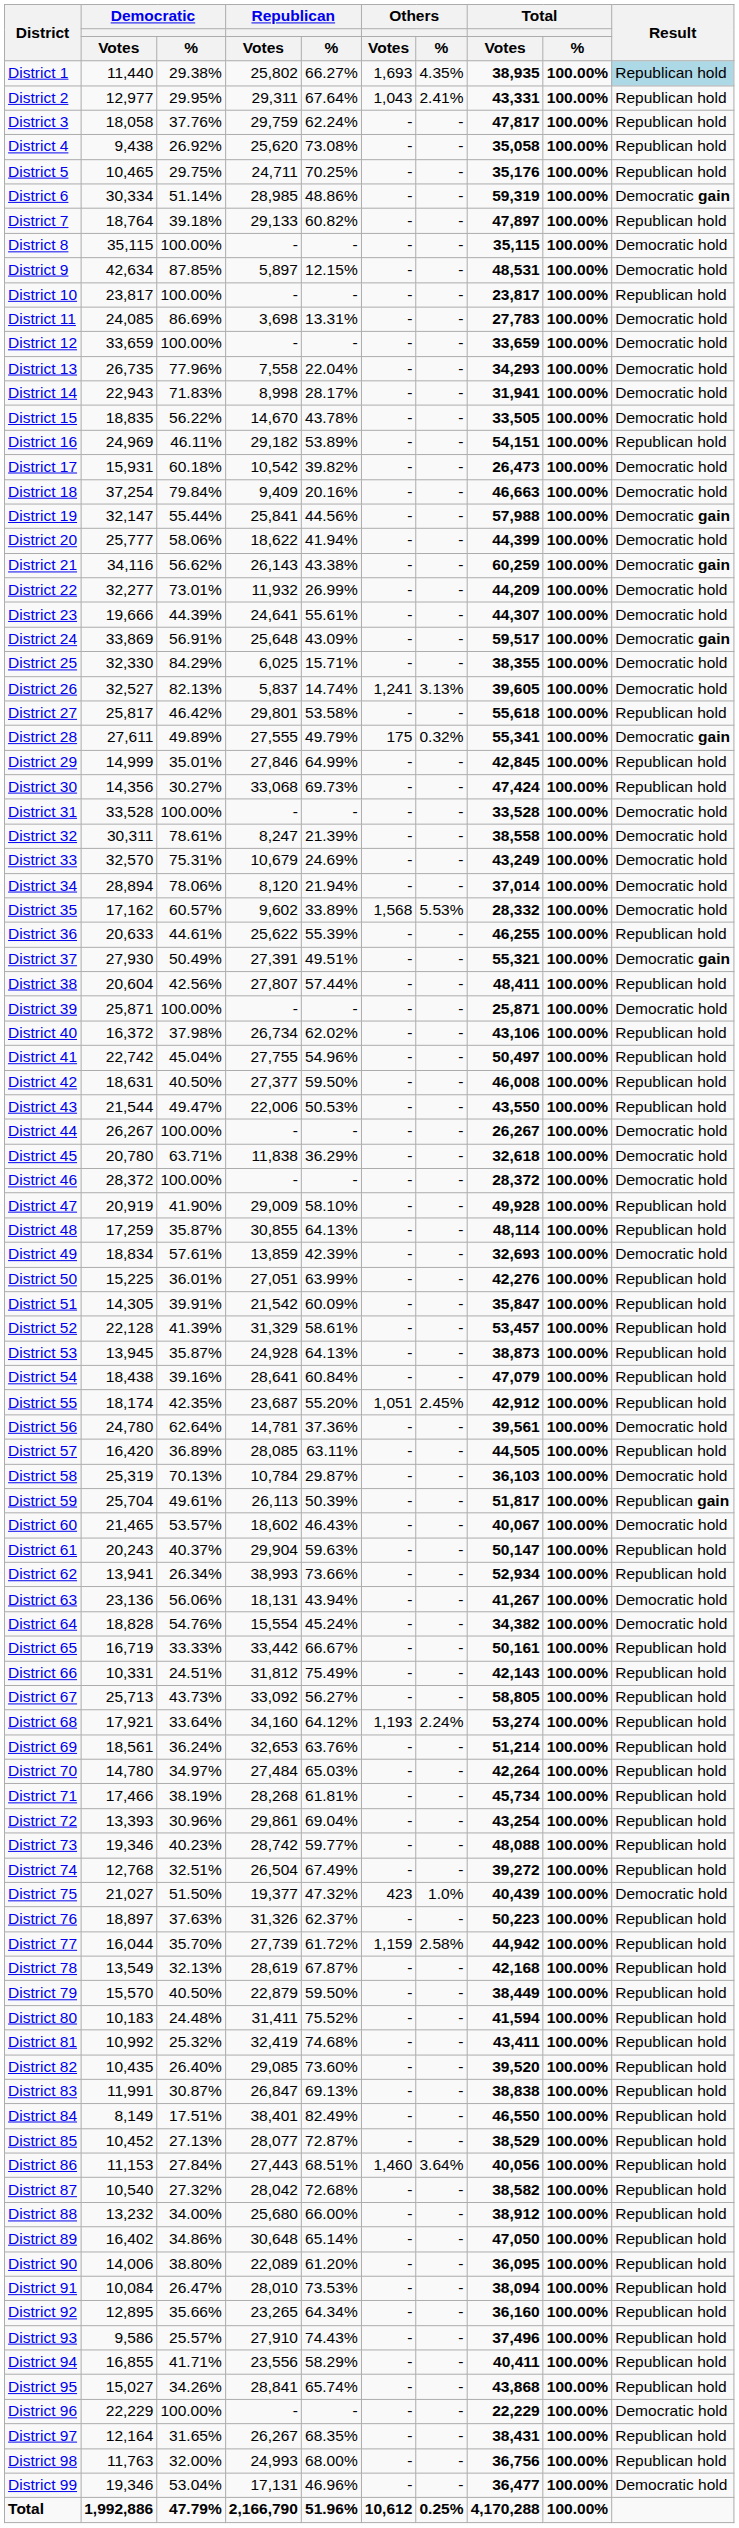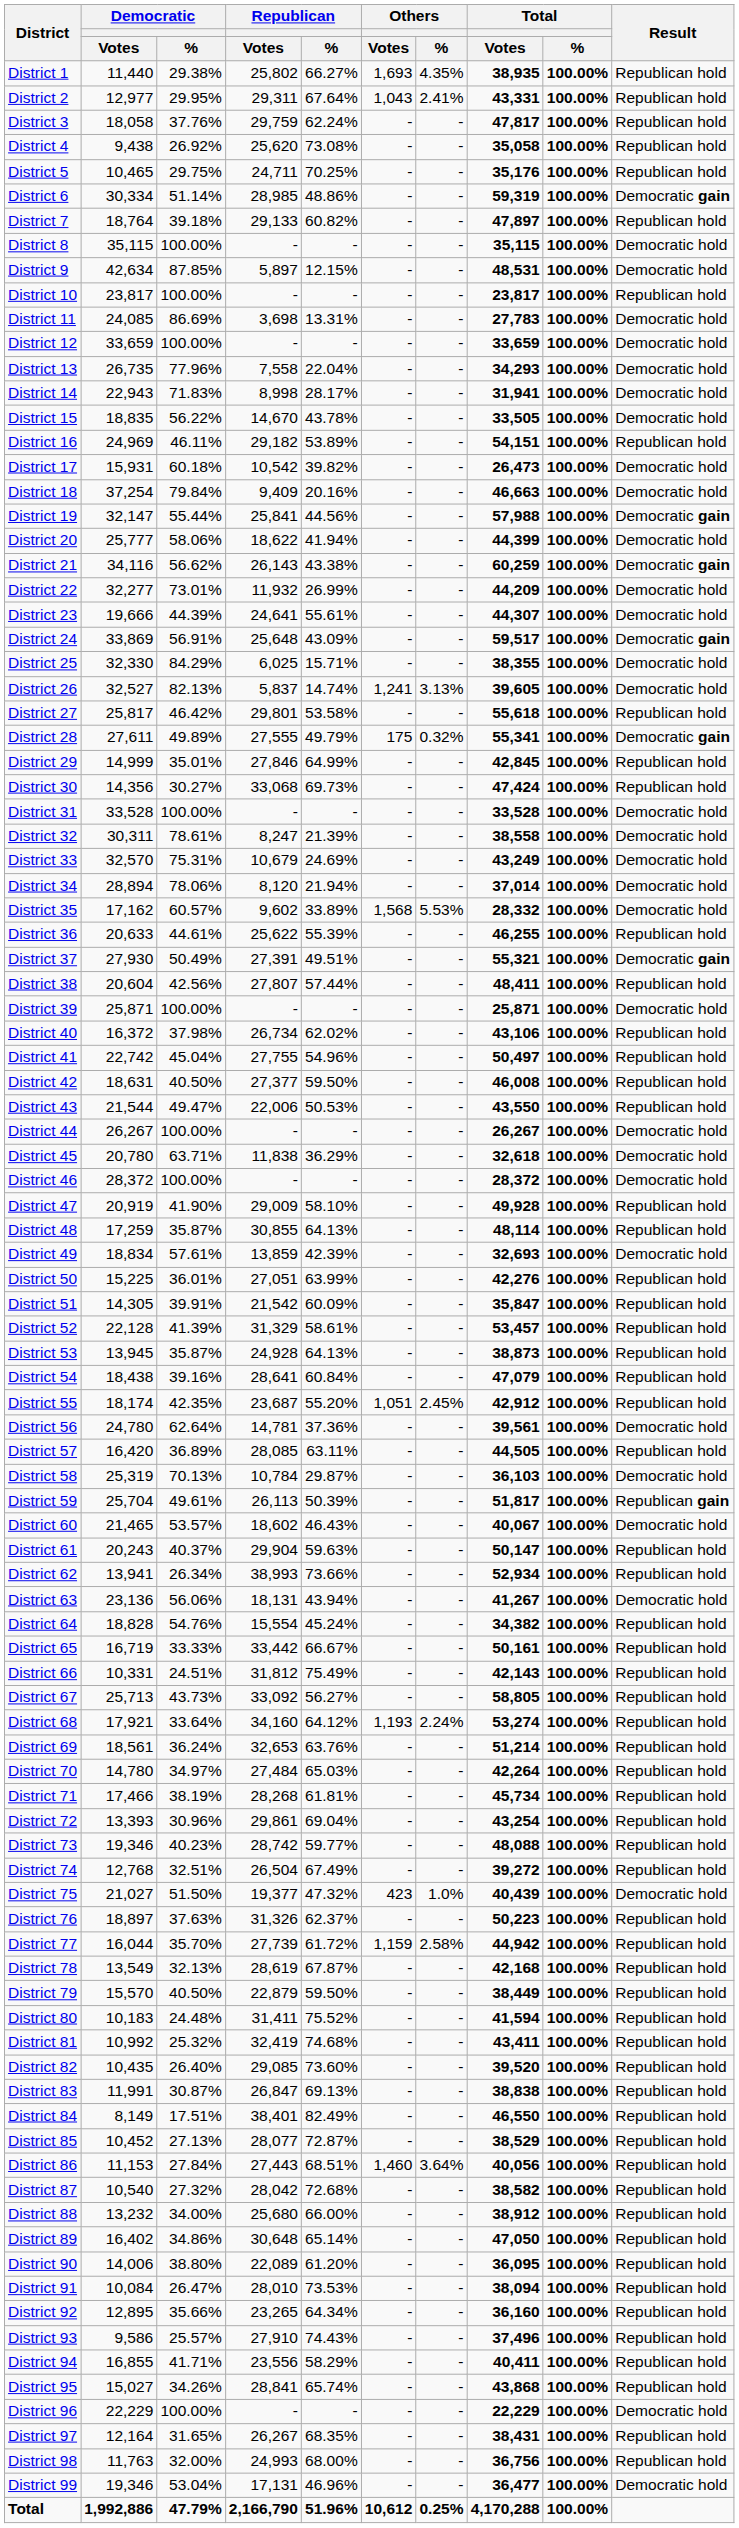(671, 73) lightblue background -> (671, 73) no background
(671, 1623) Democratic hold -> (671, 1623) Republican hold
